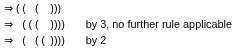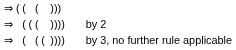(159, 24) by 3, no further rule applicable -> (96, 24) by 2
(96, 39) by 2 -> (159, 39) by 3, no further rule applicable
